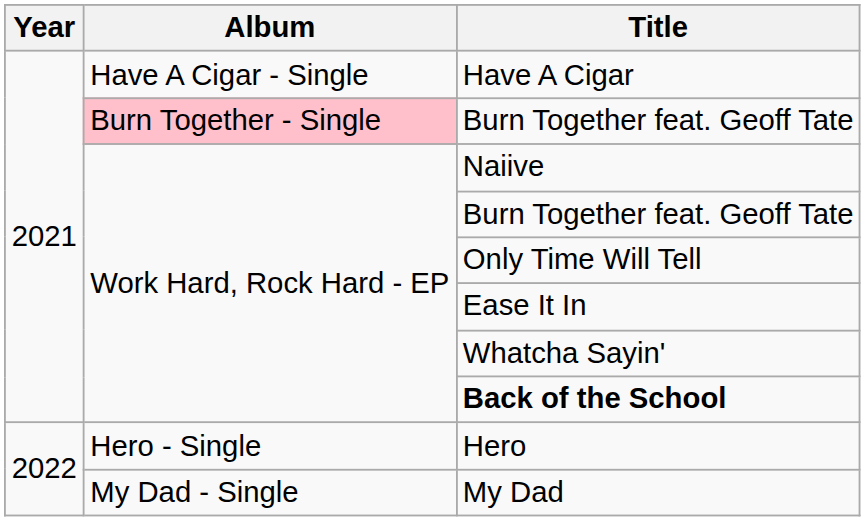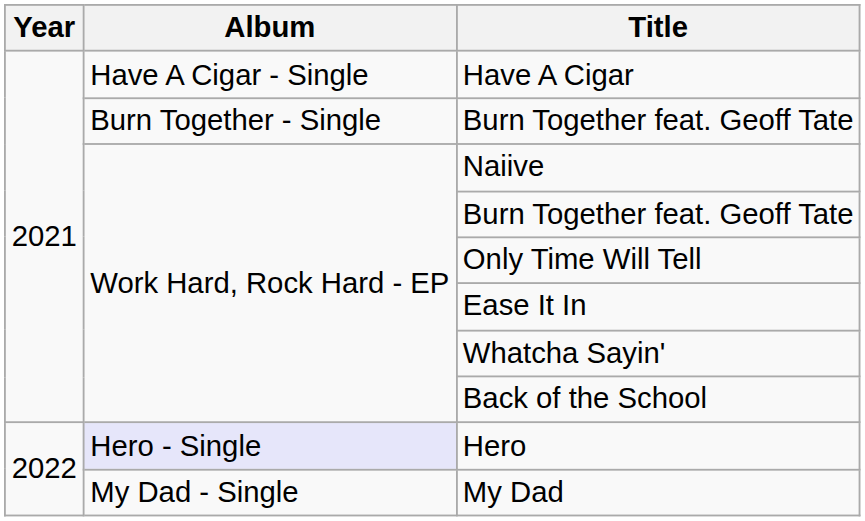(236, 120) pink background -> (236, 120) no background
(595, 399) bold -> (585, 399) normal
(176, 445) no background -> (176, 445) lavender background
